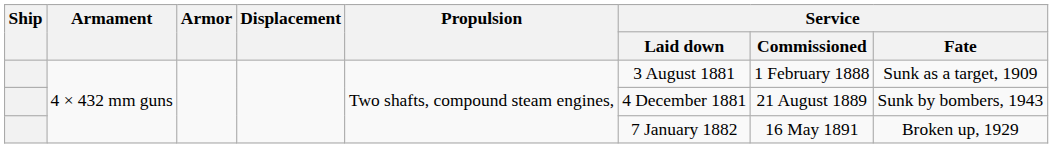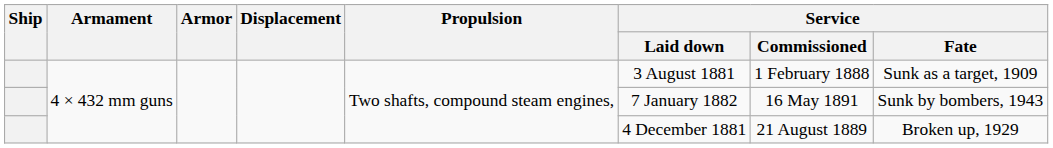(684, 101) 4 December 1881 -> (684, 101) 7 January 1882
(812, 101) 21 August 1889 -> (812, 101) 16 May 1891
(684, 128) 7 January 1882 -> (684, 128) 4 December 1881
(812, 128) 16 May 1891 -> (812, 128) 21 August 1889
